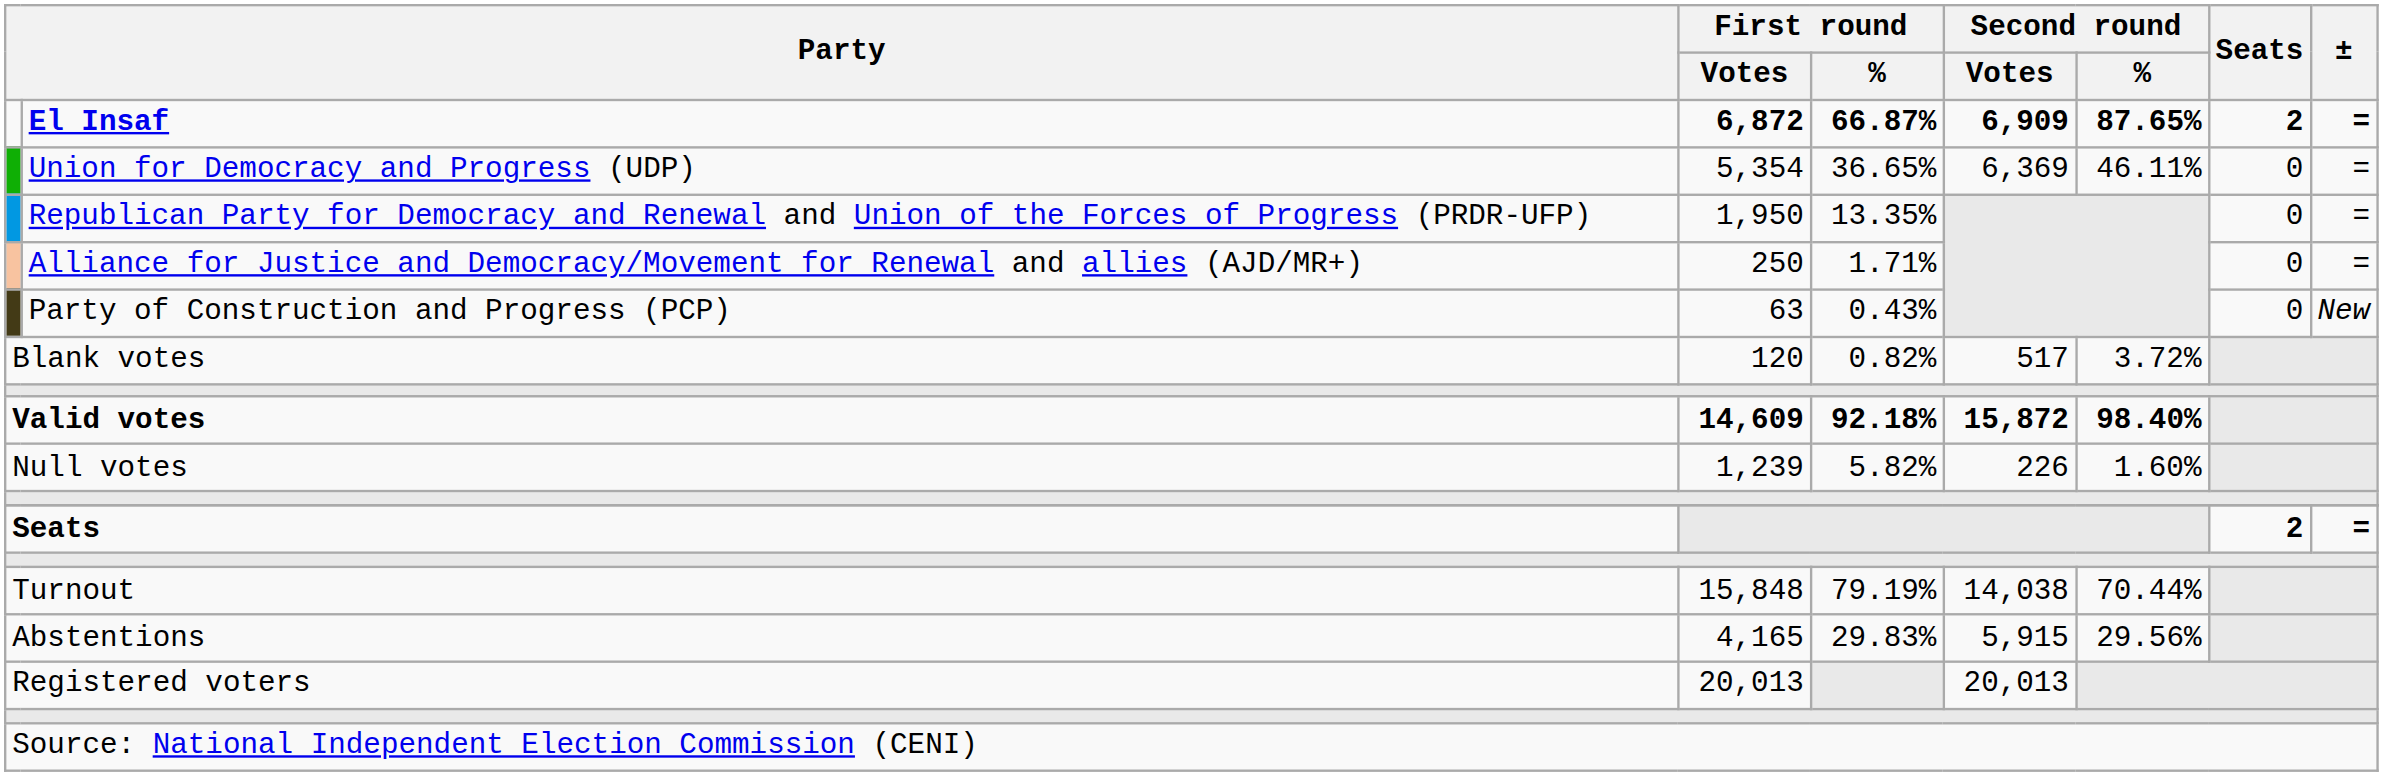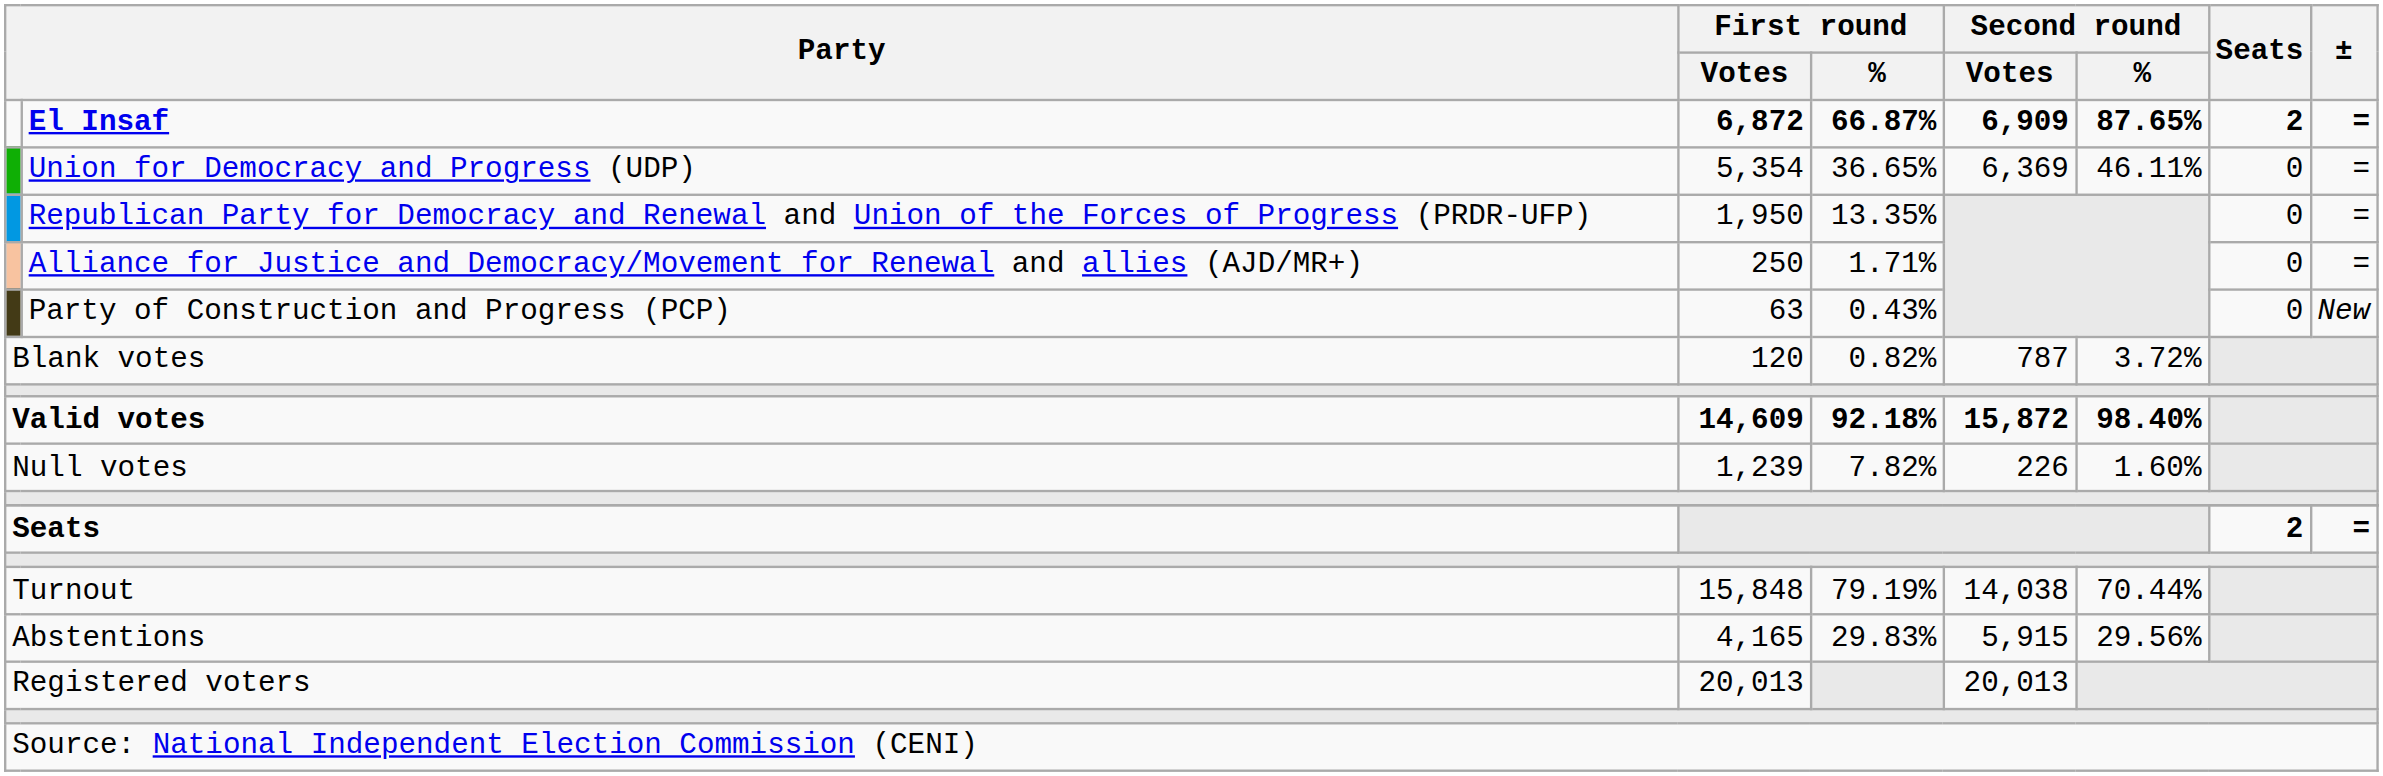(2043, 360) 517 -> (2043, 360) 787
(1892, 468) 5.82% -> (1892, 468) 7.82%
